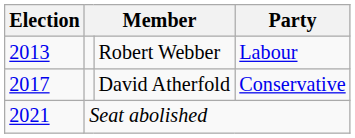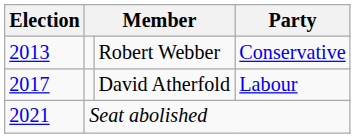(268, 52) Labour -> (292, 52) Conservative
(292, 84) Conservative -> (268, 84) Labour
